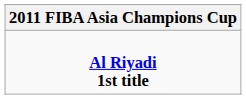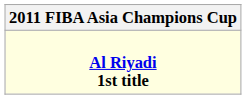(123, 71) no background -> (123, 71) lightyellow background
